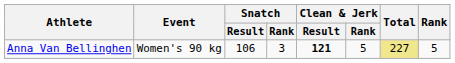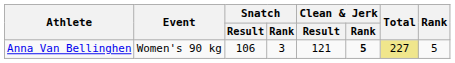(321, 49) bold -> (321, 49) normal
(363, 49) normal -> (363, 49) bold
